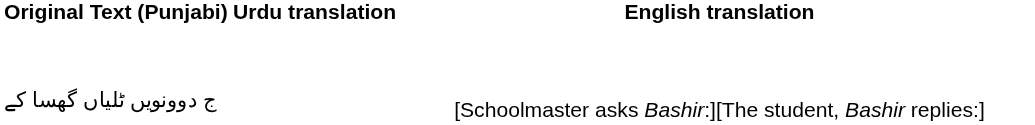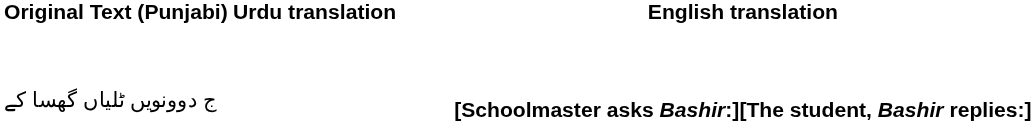(719, 99) normal -> (743, 99) bold
